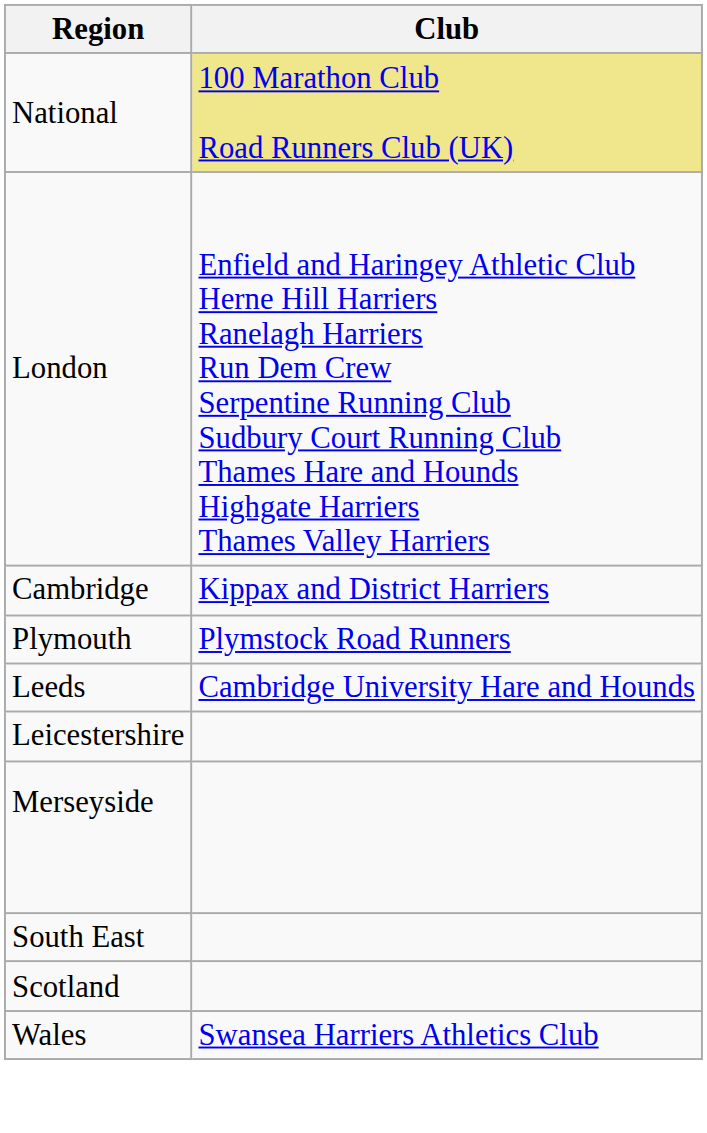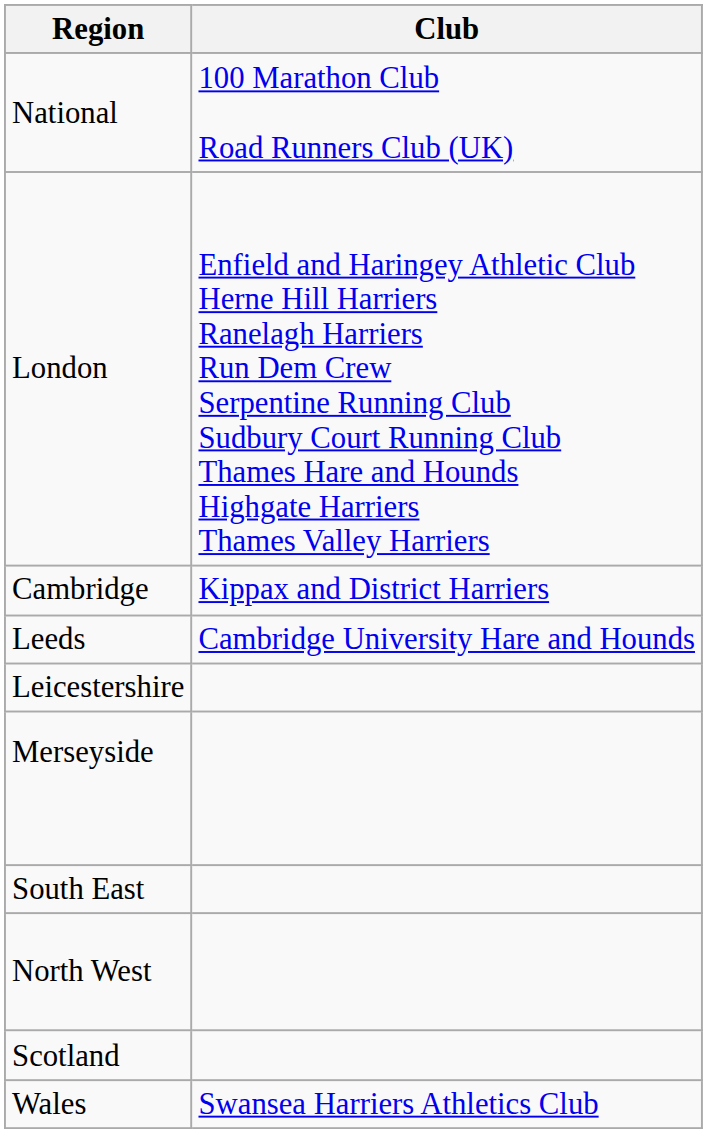(356, 112) khaki background -> (356, 112) no background
- row: (72, 638)
+ row: (82, 971)
